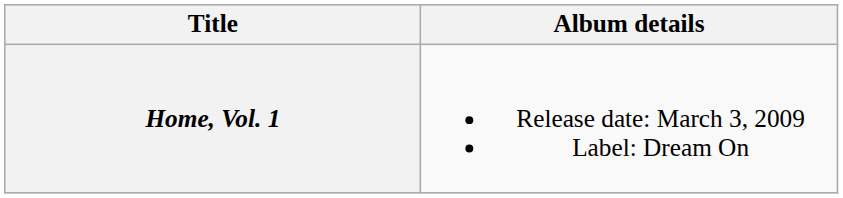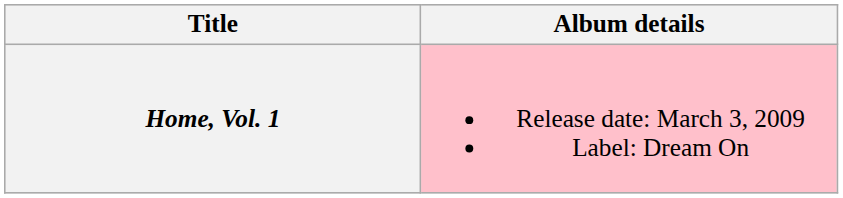(629, 133) no background -> (629, 133) pink background
